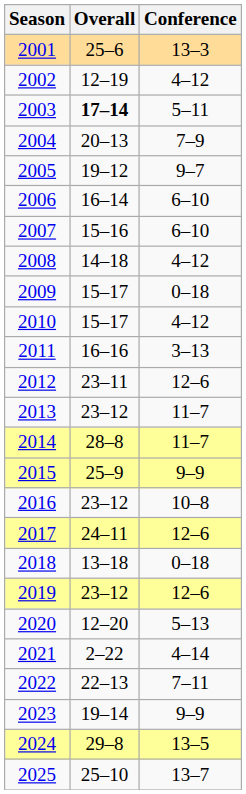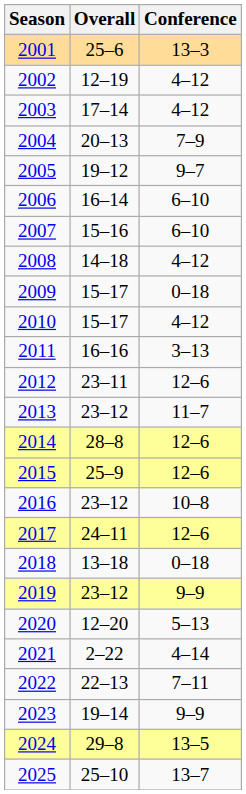(104, 110) bold -> (104, 110) normal
(190, 110) 5–11 -> (190, 110) 4–12
(190, 442) 11–7 -> (190, 442) 12–6
(190, 472) 9–9 -> (190, 472) 12–6
(190, 593) 12–6 -> (190, 593) 9–9
